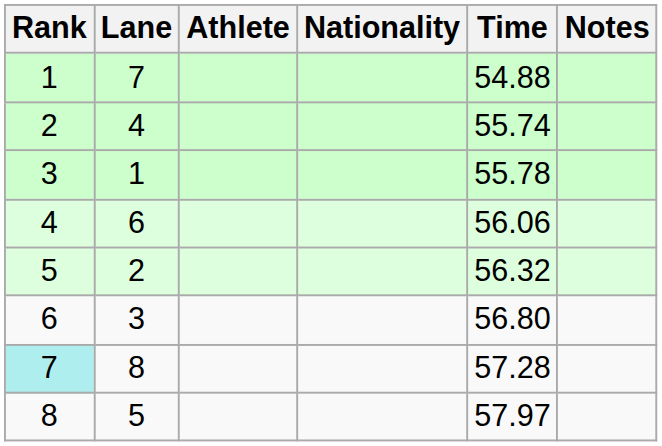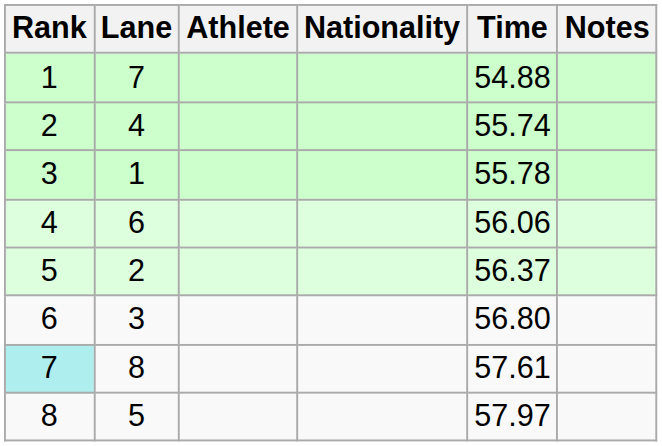(512, 271) 56.32 -> (512, 271) 56.37
(512, 367) 57.28 -> (512, 367) 57.61
